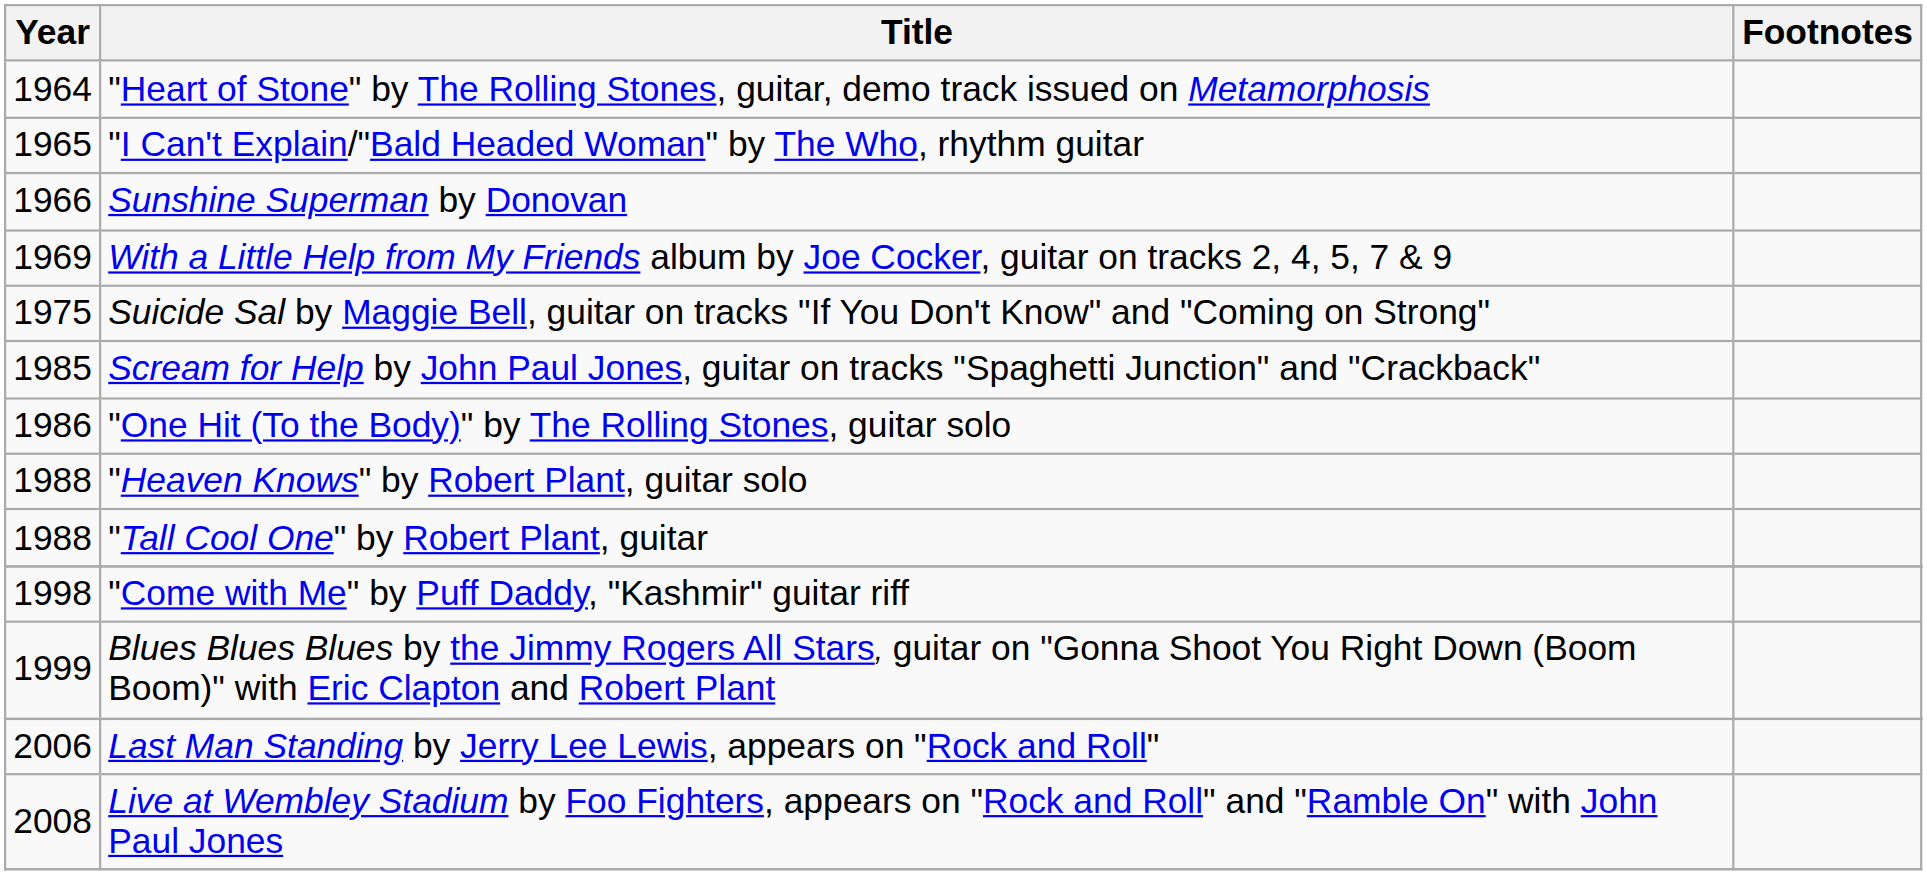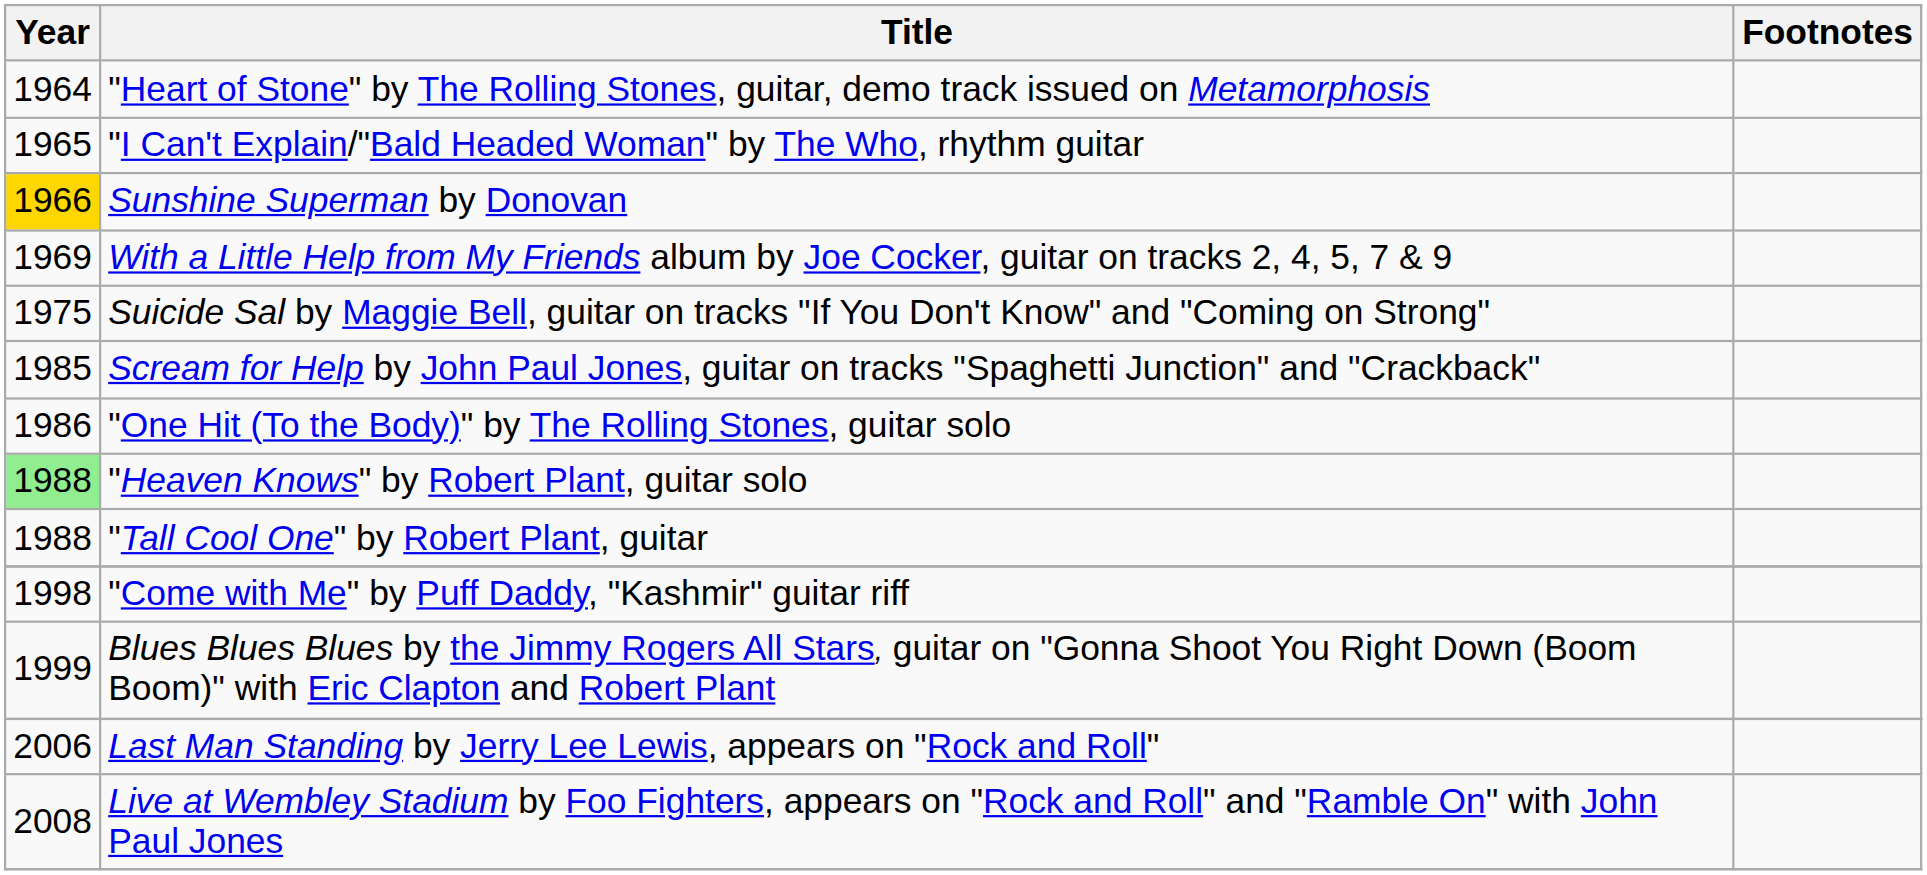(53, 200) no background -> (53, 200) gold background
(53, 481) no background -> (53, 481) lightgreen background
